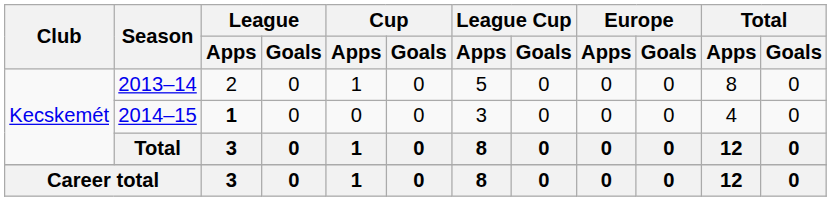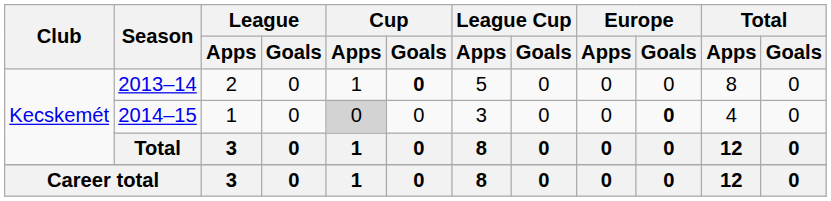(419, 84) normal -> (419, 84) bold
(231, 116) bold -> (231, 116) normal
(356, 116) no background -> (356, 116) lightgrey background
(669, 116) normal -> (669, 116) bold
